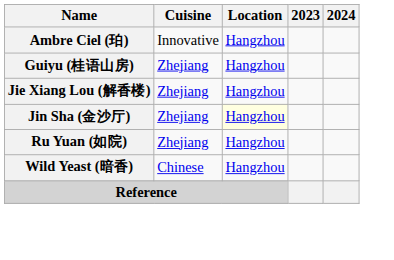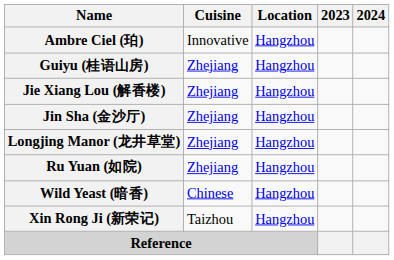(255, 116) lightyellow background -> (285, 116) no background
+ row: (94, 141)
+ row: (94, 218)
